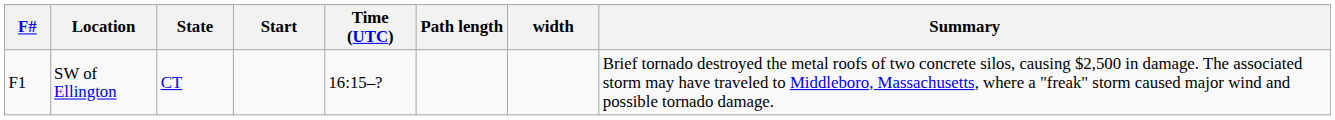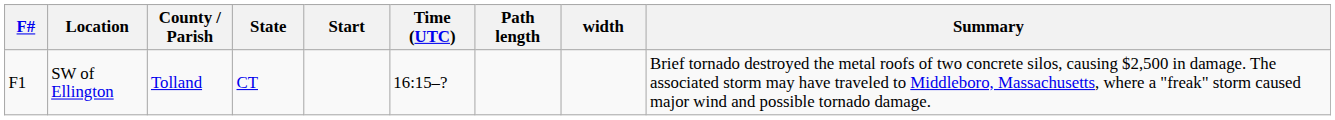+ column: (190, 27)
